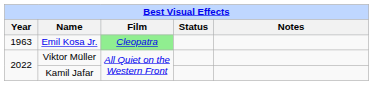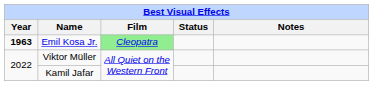(21, 42) normal -> (21, 42) bold
